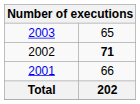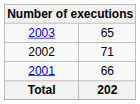(107, 52) bold -> (107, 52) normal
